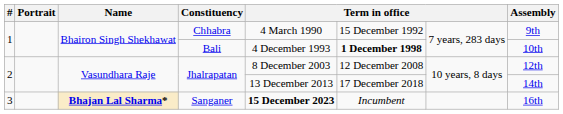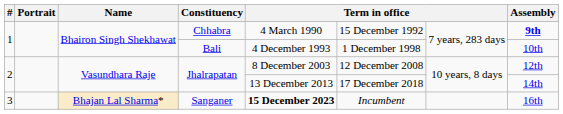(533, 30) normal -> (533, 30) bold
(381, 48) bold -> (381, 48) normal
(118, 100) bold -> (118, 100) normal
